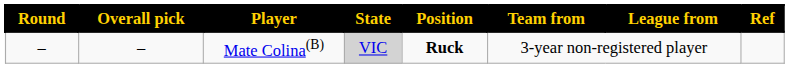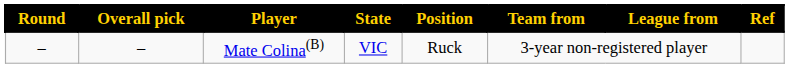(373, 47) lightgrey background -> (373, 47) no background
(445, 47) bold -> (445, 47) normal
